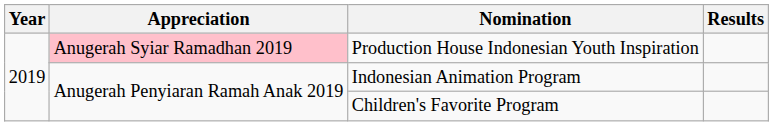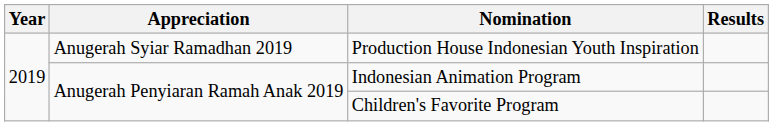(173, 47) pink background -> (173, 47) no background
